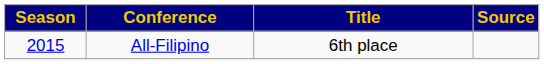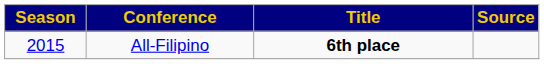(363, 44) normal -> (363, 44) bold
